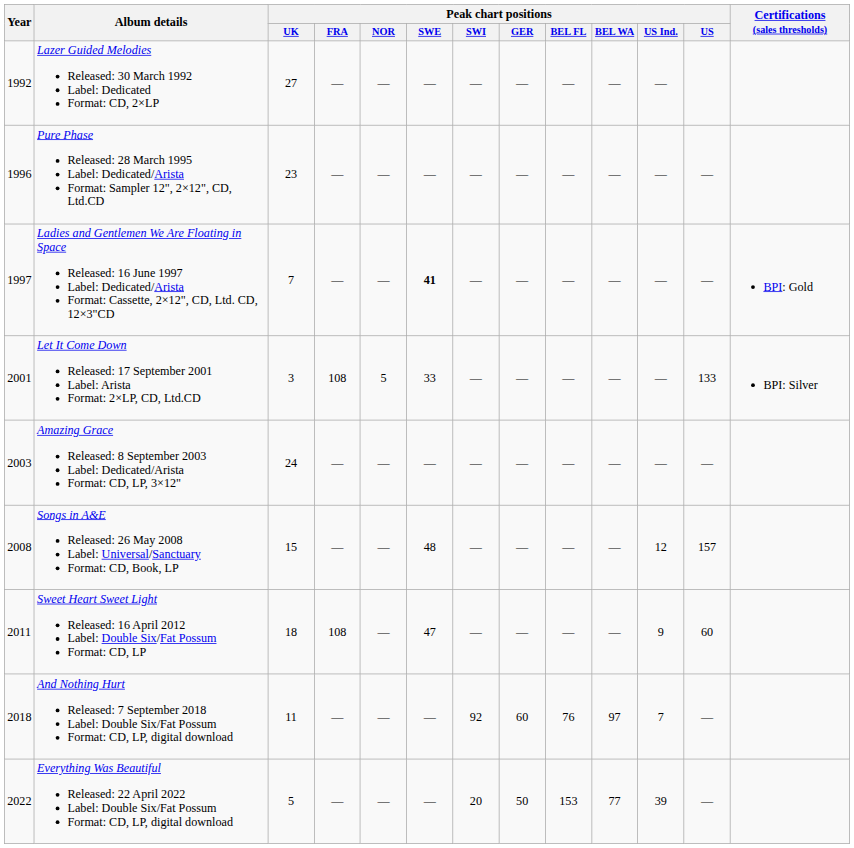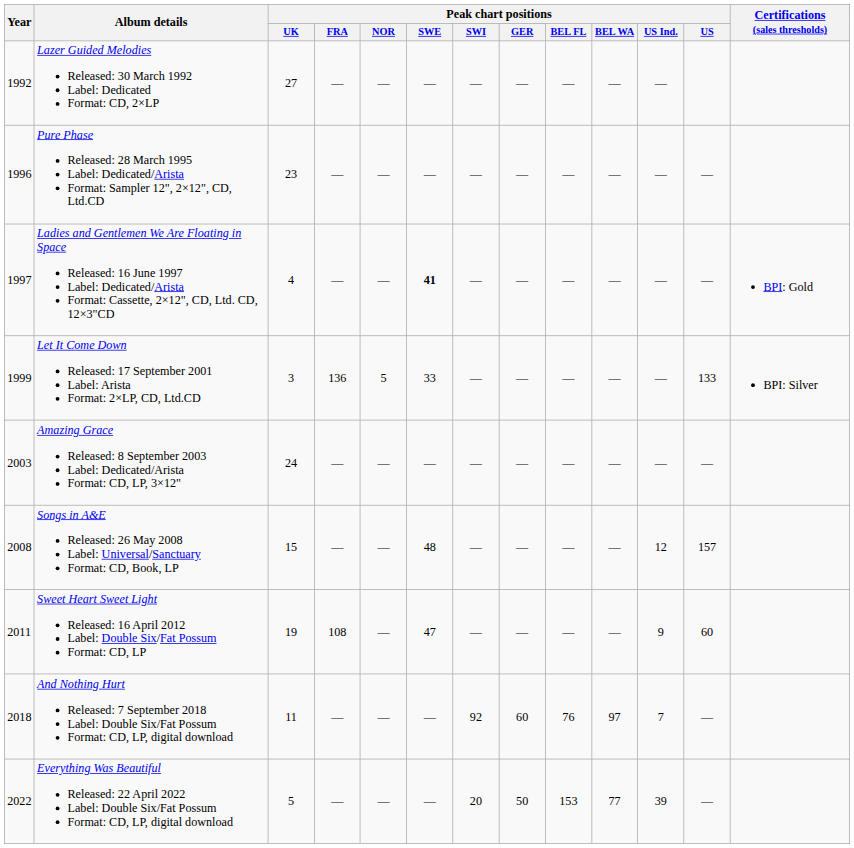(291, 279) 7 -> (291, 279) 4
(19, 378) 2001 -> (19, 378) 1999
(337, 378) 108 -> (337, 378) 136
(291, 632) 18 -> (291, 632) 19
